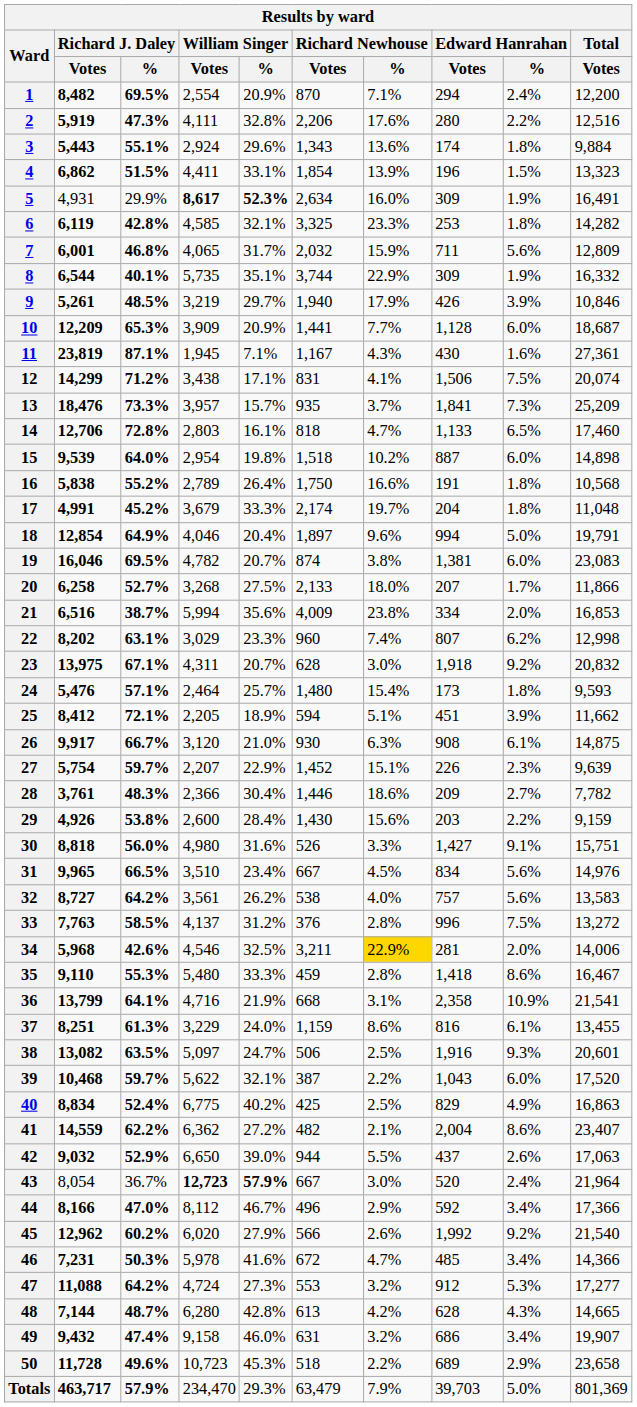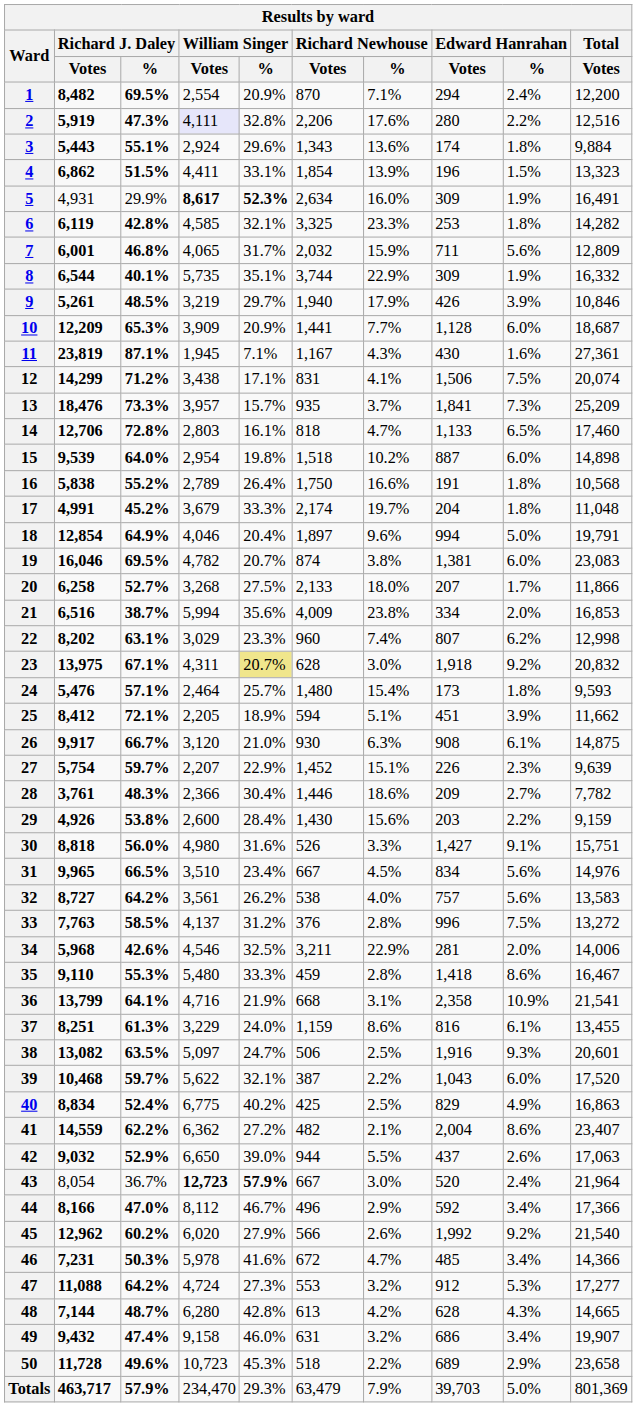(201, 120) no background -> (201, 120) lavender background
(264, 664) no background -> (264, 664) khaki background
(388, 949) gold background -> (388, 949) no background
